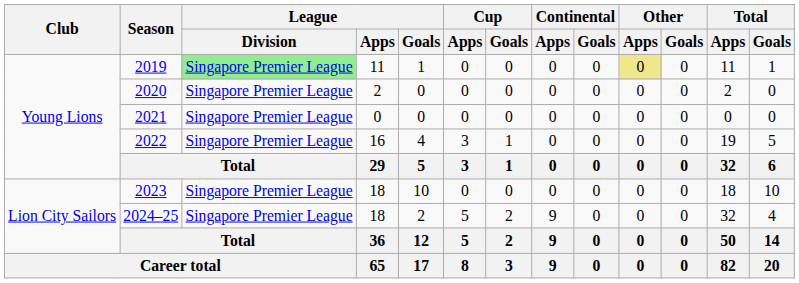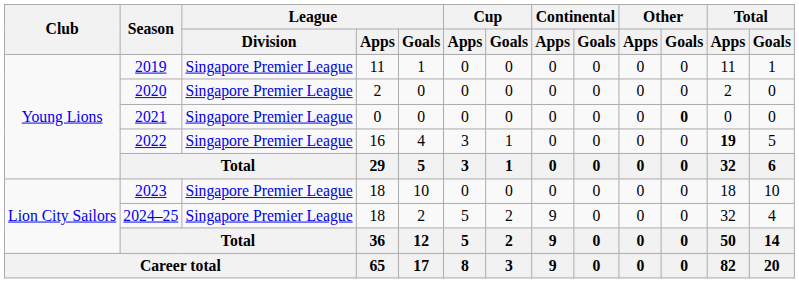(269, 66) lightgreen background -> (269, 66) no background
(640, 66) khaki background -> (640, 66) no background
(684, 116) normal -> (684, 116) bold
(728, 141) normal -> (728, 141) bold
